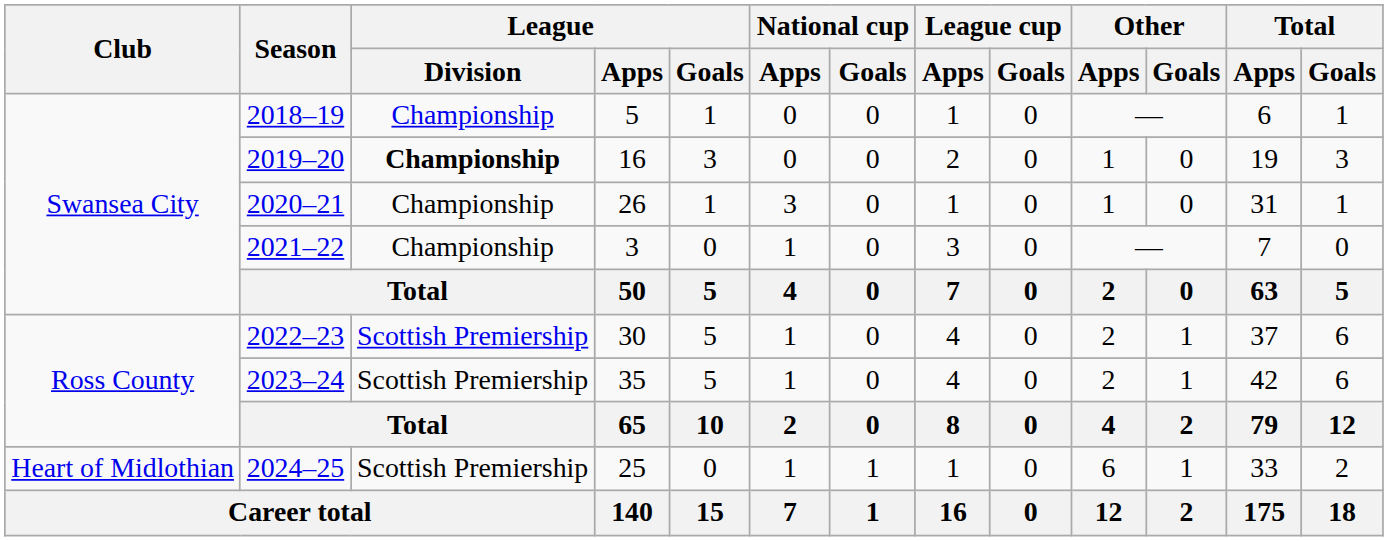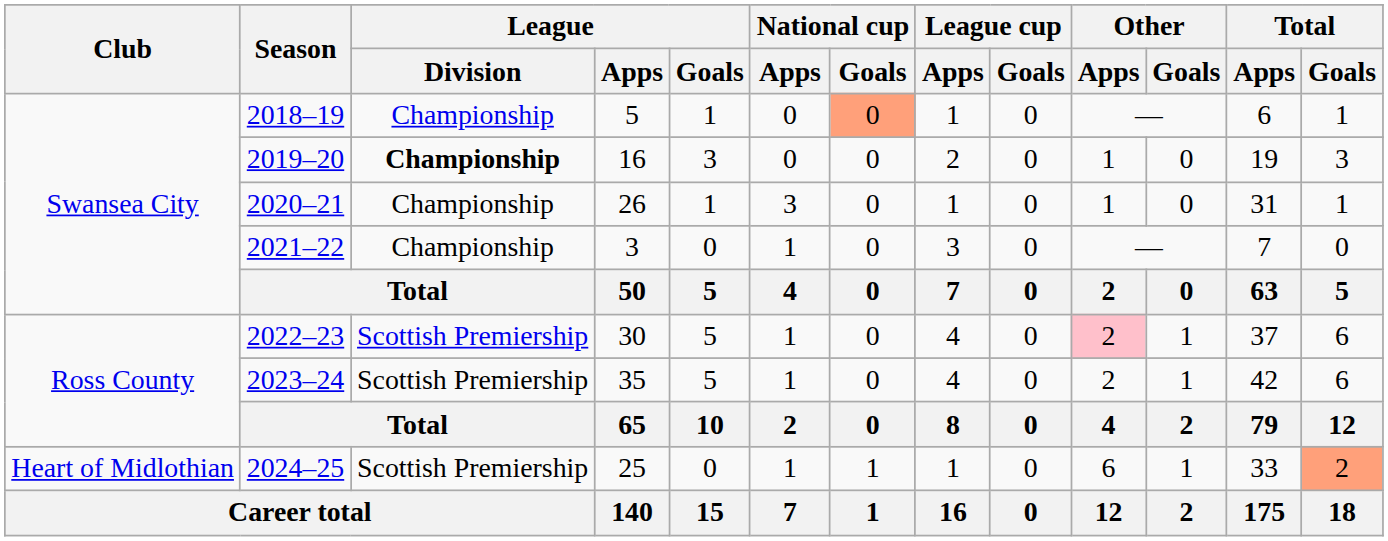(873, 114) no background -> (873, 114) lightsalmon background
(1109, 335) no background -> (1109, 335) pink background
(1342, 468) no background -> (1342, 468) lightsalmon background
